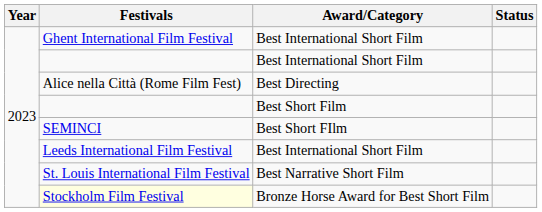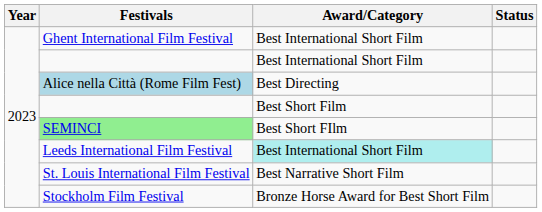(142, 83) no background -> (142, 83) lightblue background
(72, 128) no background -> (72, 128) lightgreen background
(339, 151) no background -> (339, 151) paleturquoise background
(113, 196) lightyellow background -> (113, 196) no background
